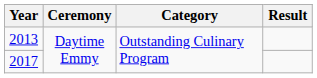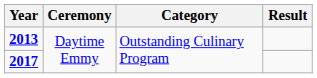(24, 38) normal -> (24, 38) bold
(24, 61) normal -> (24, 61) bold
